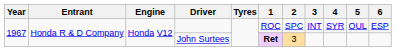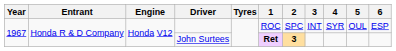(294, 40) normal -> (294, 40) bold
